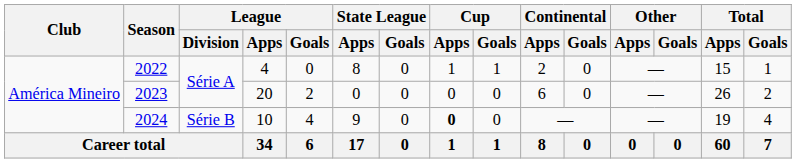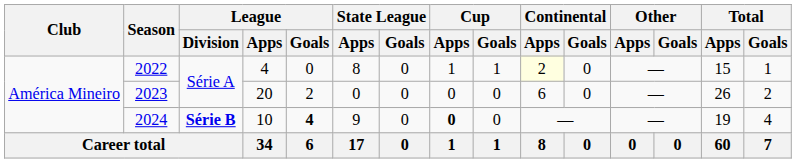(542, 68) no background -> (542, 68) lightyellow background
(211, 119) normal -> (211, 119) bold
(310, 119) normal -> (310, 119) bold
